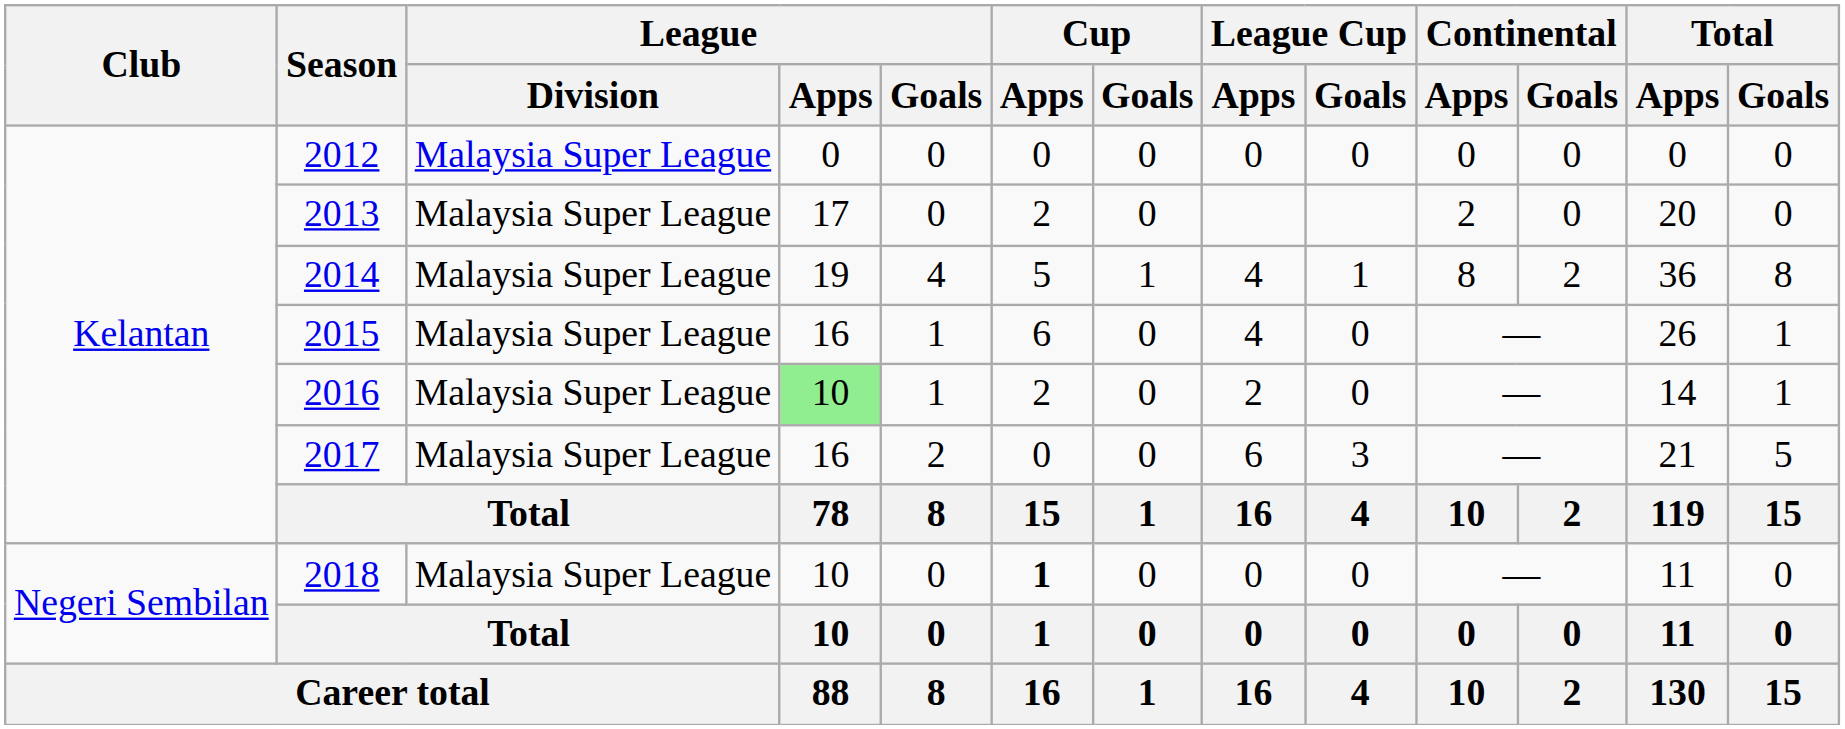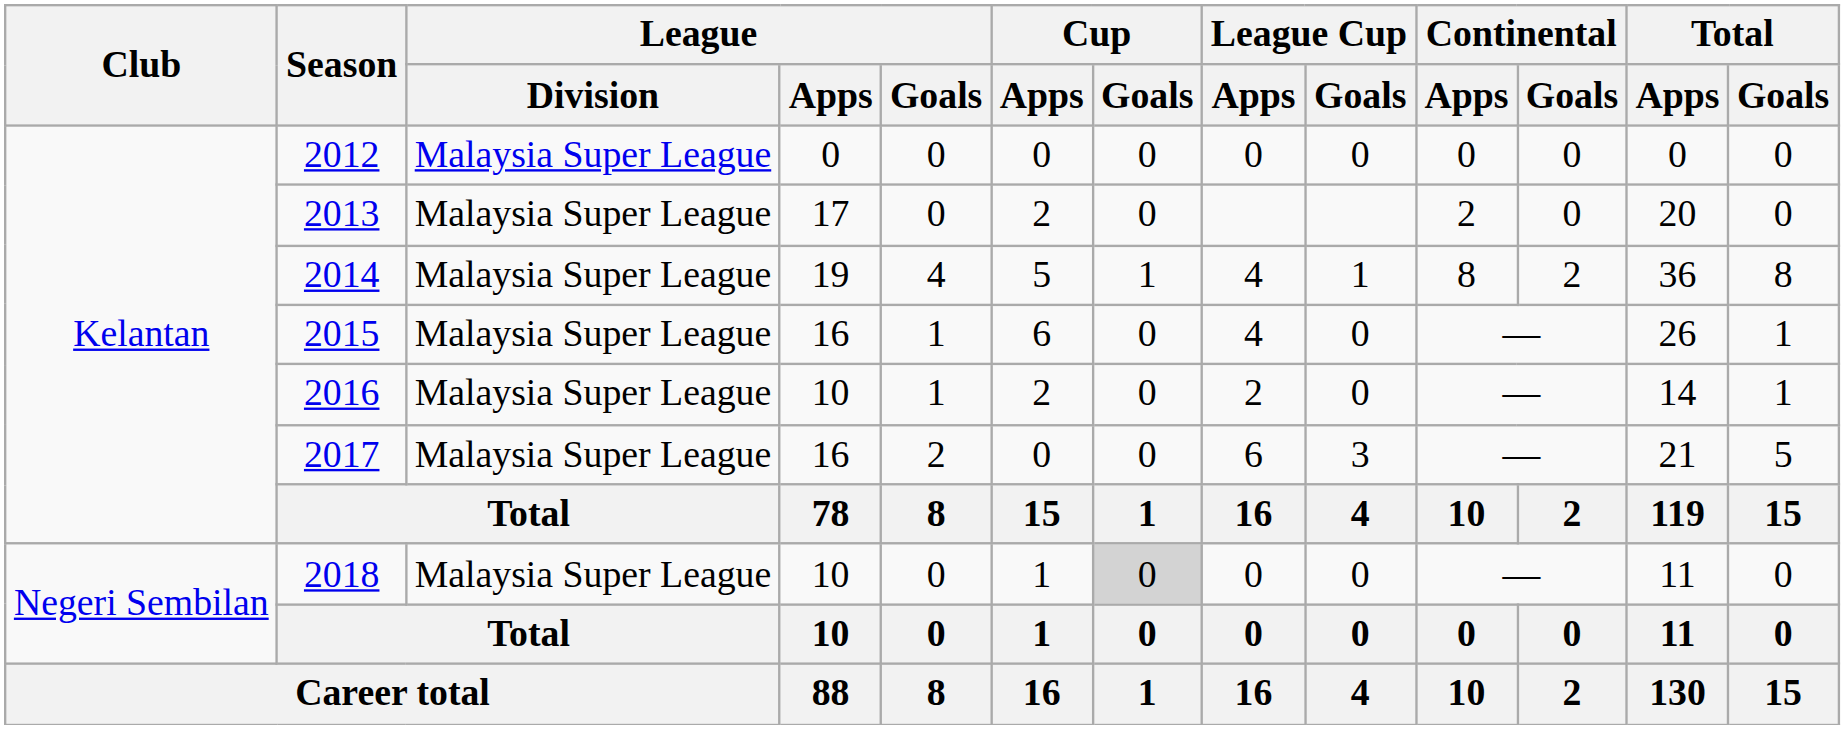(831, 393) lightgreen background -> (831, 393) no background
(1042, 573) bold -> (1042, 573) normal
(1147, 573) no background -> (1147, 573) lightgrey background
